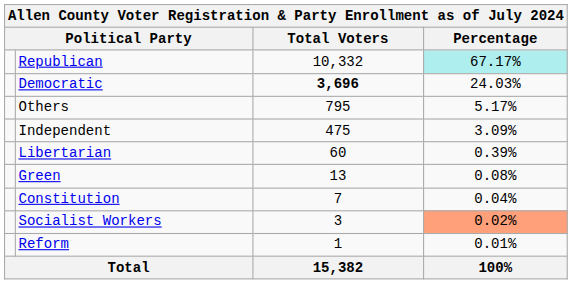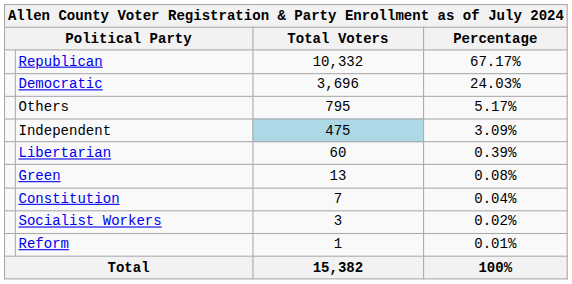(495, 62) paleturquoise background -> (495, 62) no background
(338, 85) bold -> (338, 85) normal
(338, 130) no background -> (338, 130) lightblue background
(495, 222) lightsalmon background -> (495, 222) no background
